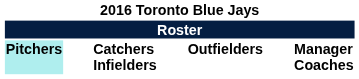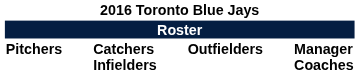(34, 49) paleturquoise background -> (34, 49) no background
